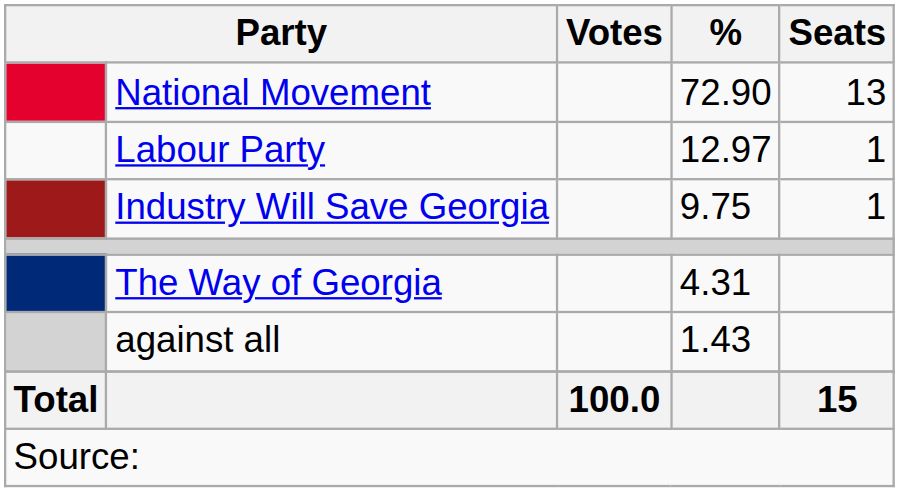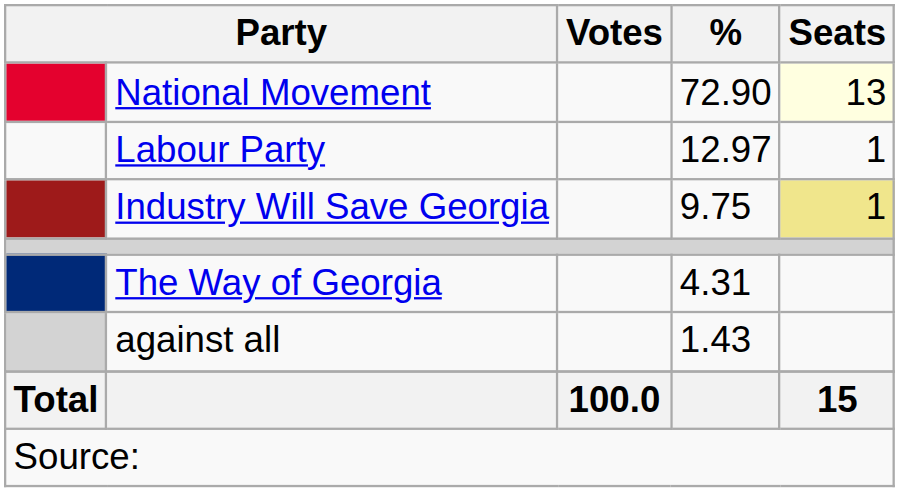(866, 91) no background -> (866, 91) lightyellow background
(876, 207) no background -> (876, 207) khaki background
